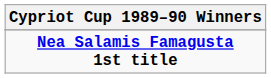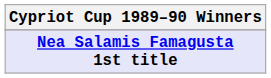(135, 52) no background -> (135, 52) lavender background
